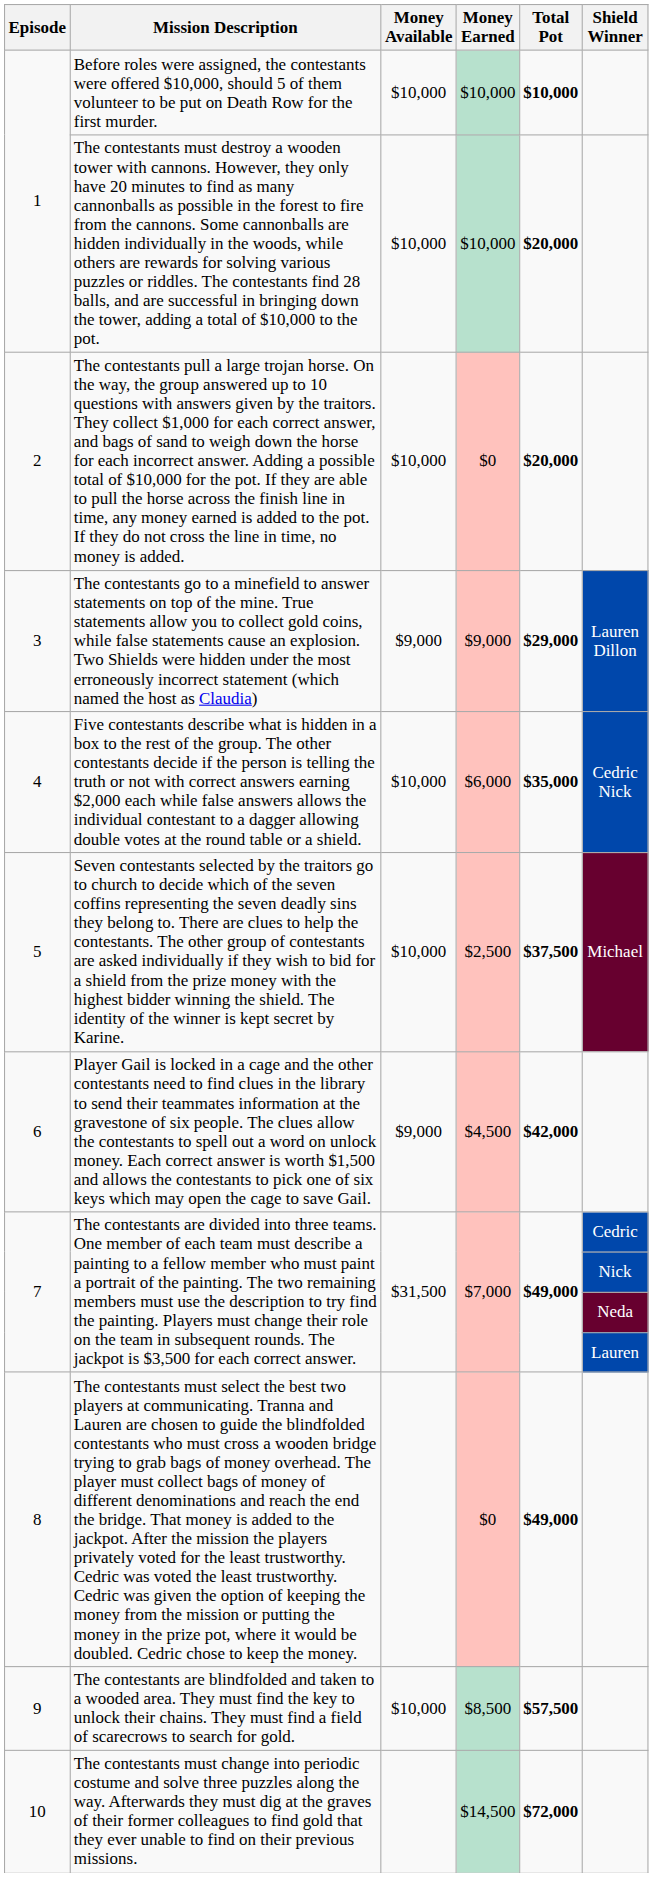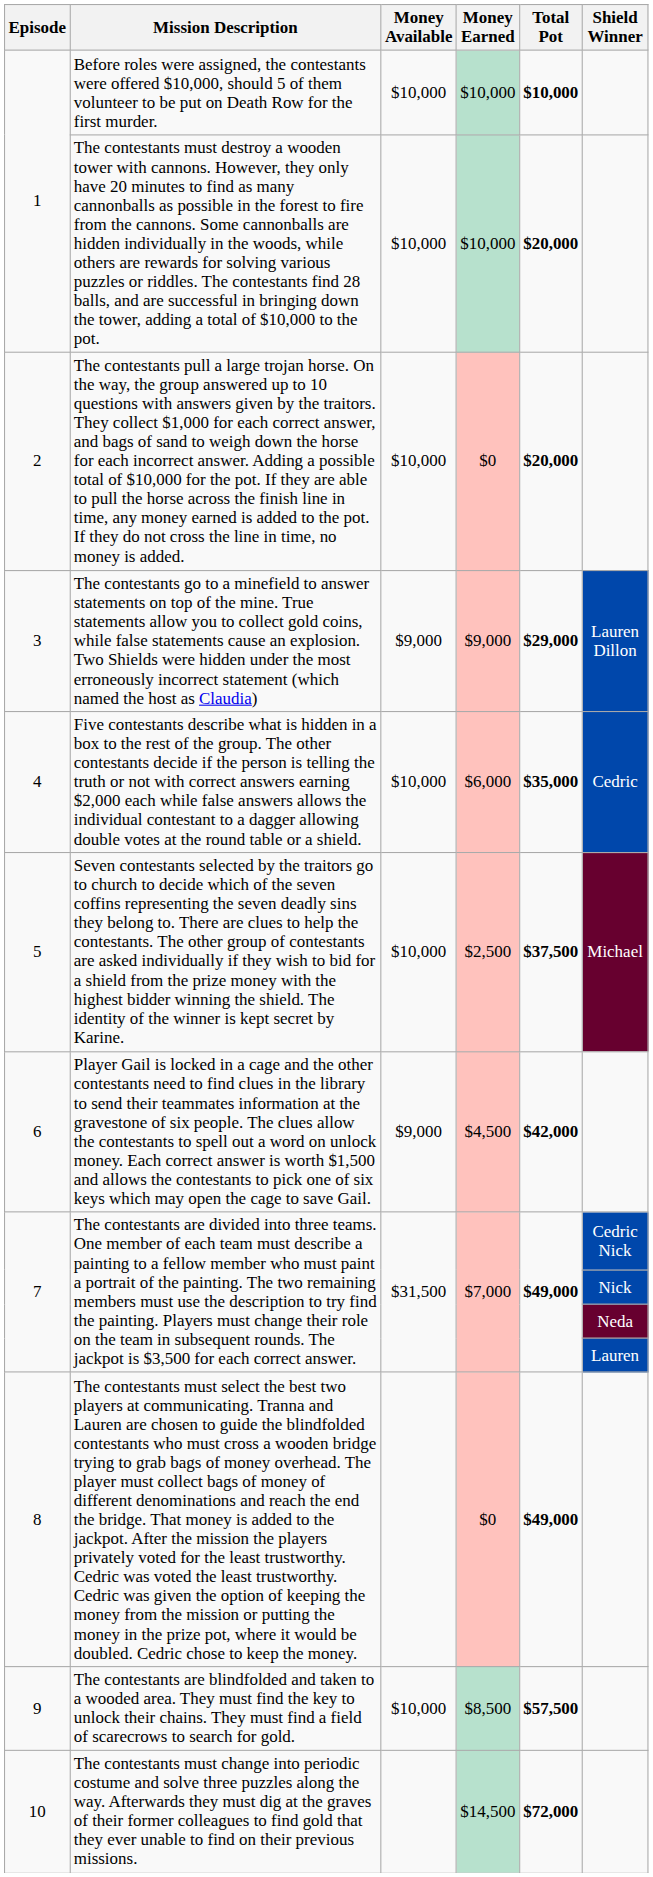(615, 782) Cedric Nick -> (615, 782) Cedric
(615, 1231) Cedric -> (615, 1240) Cedric Nick
